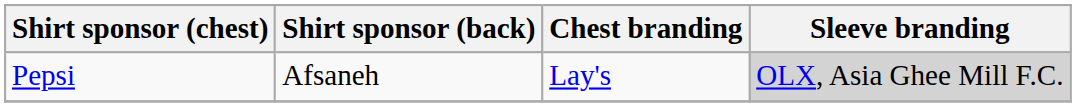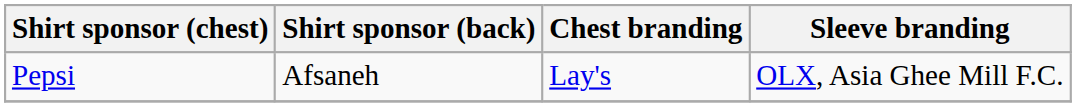(910, 76) lightgrey background -> (910, 76) no background
